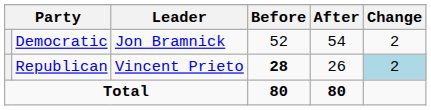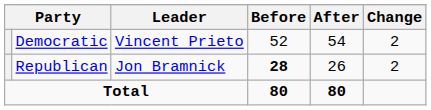(170, 42) Jon Bramnick -> (179, 42) Vincent Prieto
(179, 67) Vincent Prieto -> (170, 67) Jon Bramnick
(395, 67) lightblue background -> (395, 67) no background
